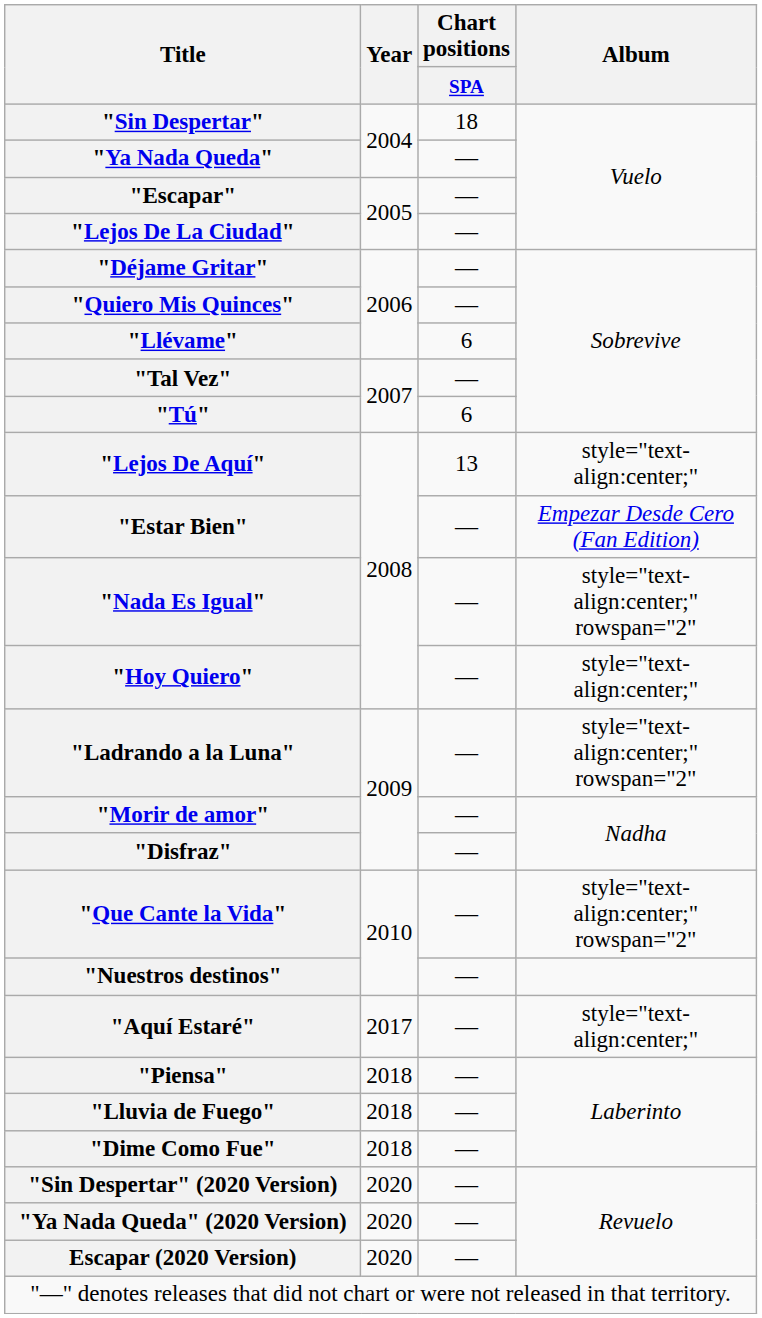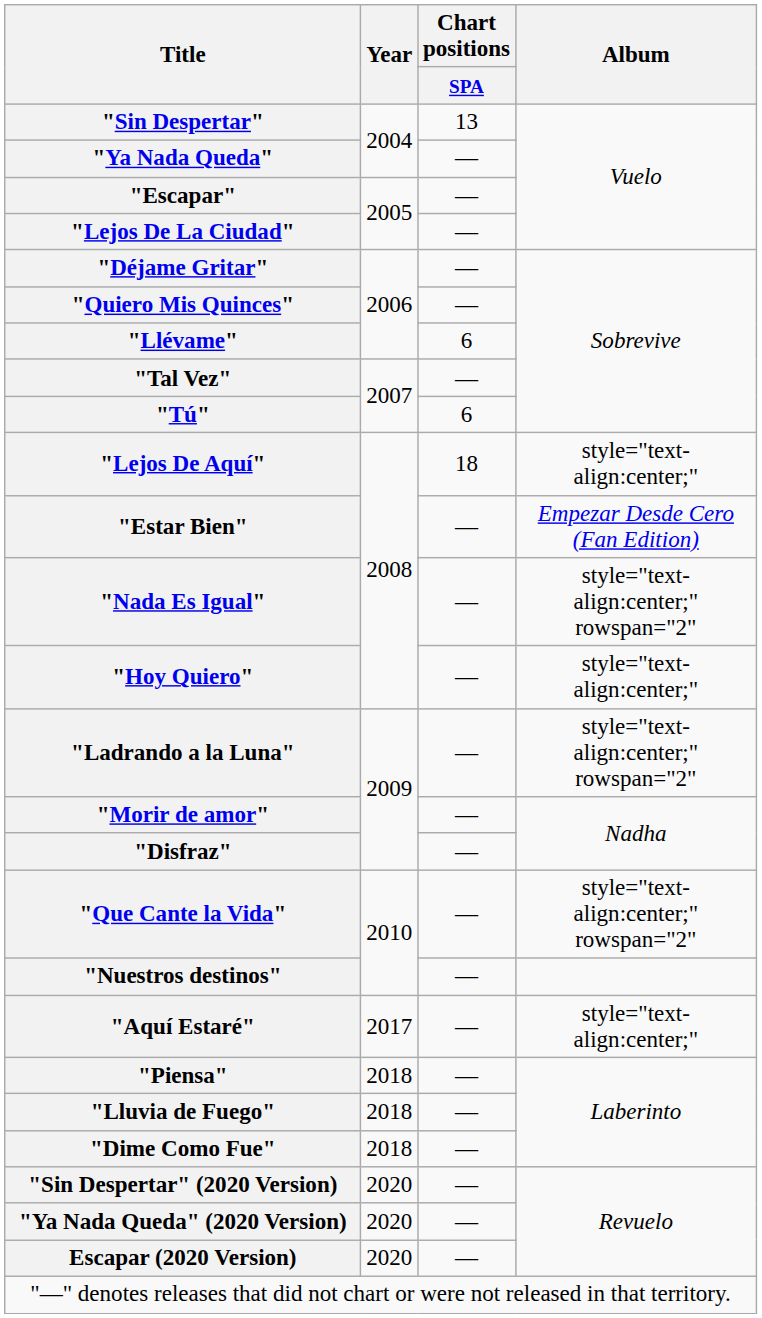(466, 121) 18 -> (466, 121) 13
(466, 463) 13 -> (466, 463) 18
